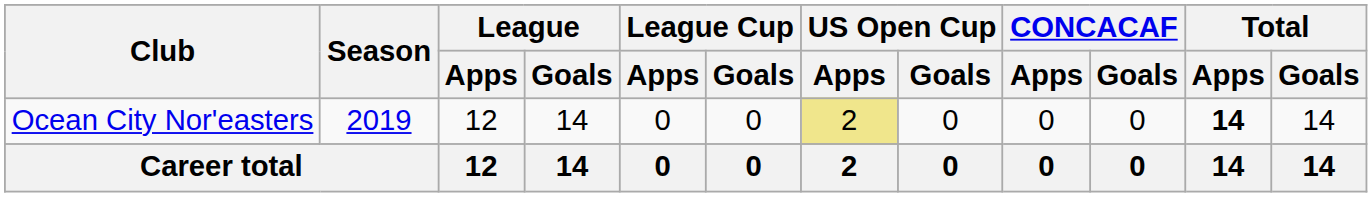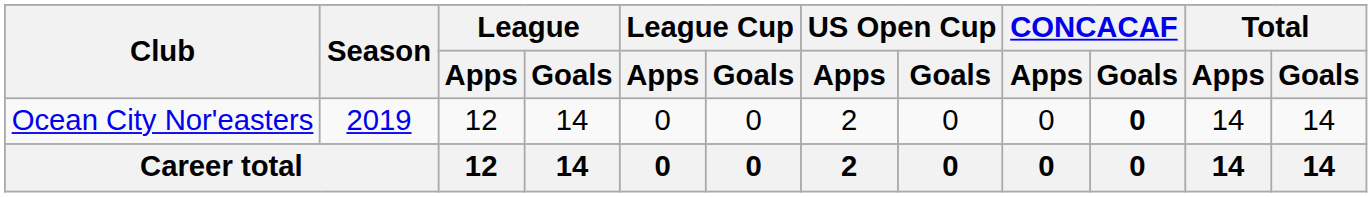(849, 120) khaki background -> (849, 120) no background
(1137, 120) normal -> (1137, 120) bold
(1228, 120) bold -> (1228, 120) normal
